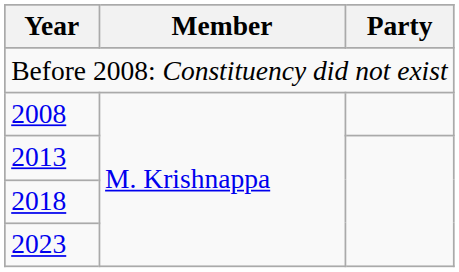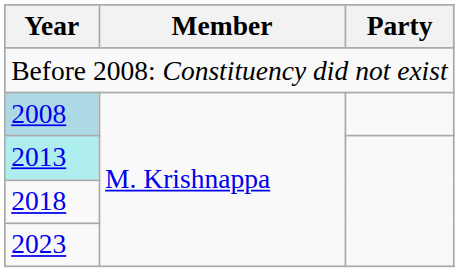(39, 113) no background -> (39, 113) lightblue background
(39, 157) no background -> (39, 157) paleturquoise background
